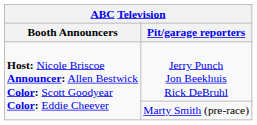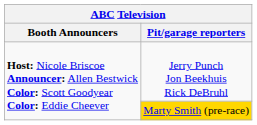(196, 110) no background -> (196, 110) gold background
